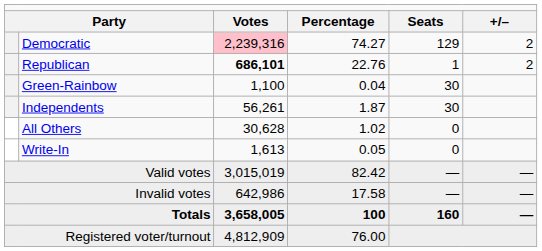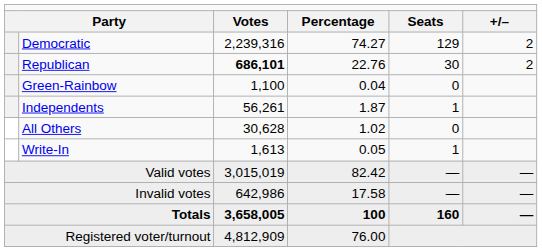(254, 43) pink background -> (254, 43) no background
(456, 64) 1 -> (452, 64) 30
(452, 86) 30 -> (456, 86) 0
(452, 107) 30 -> (456, 107) 1
(456, 150) 0 -> (456, 150) 1
